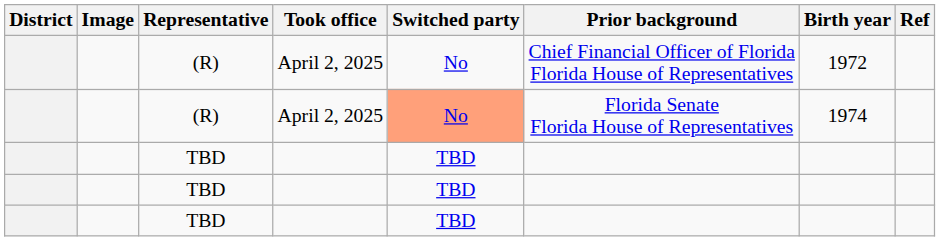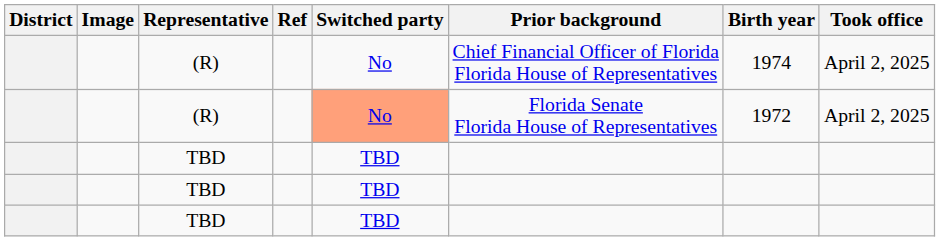columns swapped: (330, 20) <-> (915, 20)
(847, 62) 1972 -> (771, 62) 1974
(847, 115) 1974 -> (771, 115) 1972
